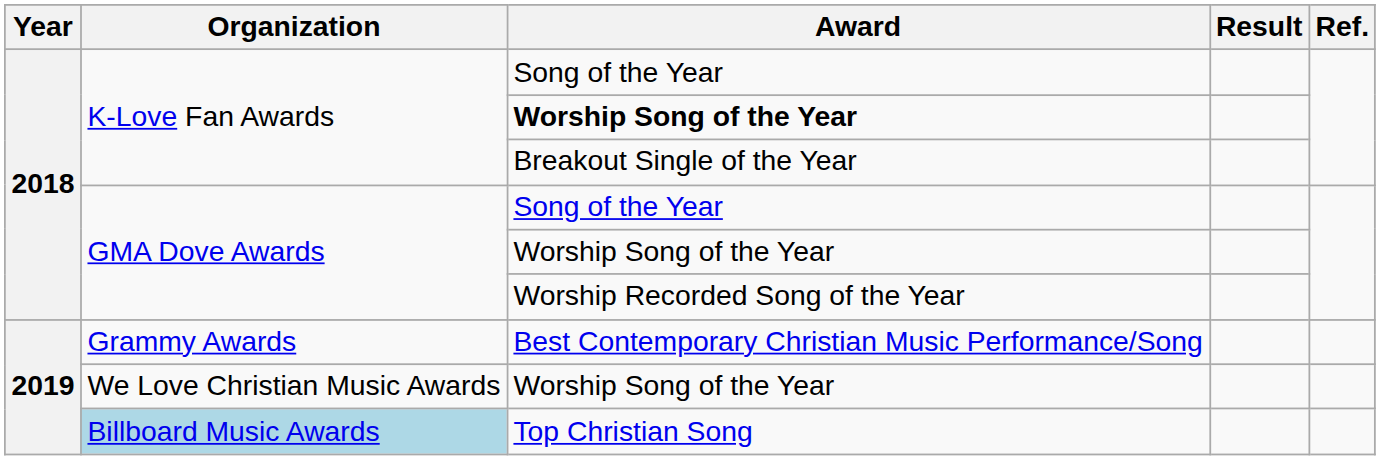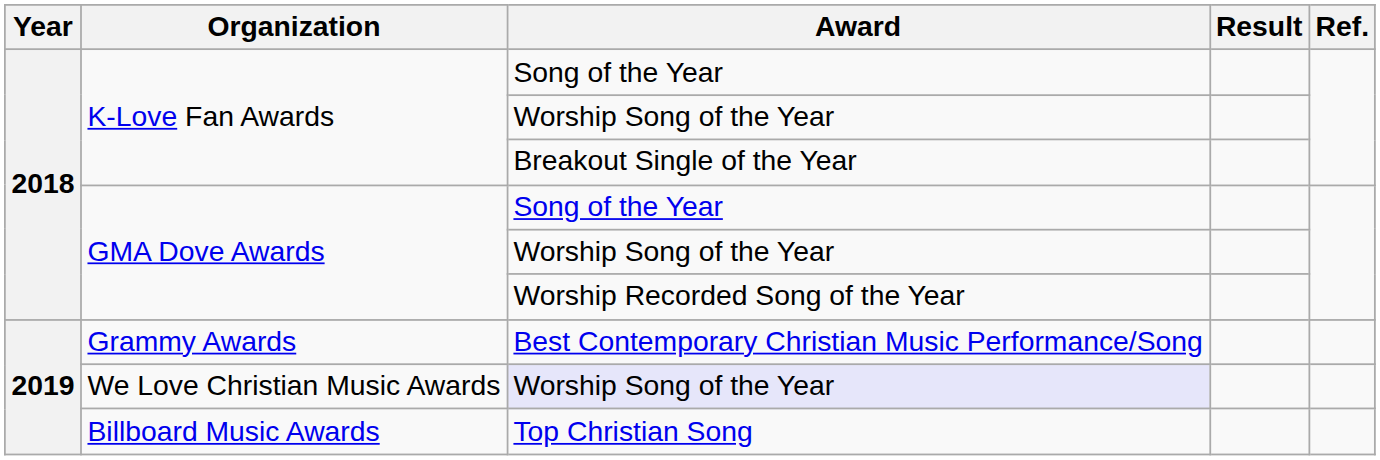(685, 116) bold -> (674, 116) normal
(674, 386) no background -> (674, 386) lavender background
(234, 431) lightblue background -> (234, 431) no background
